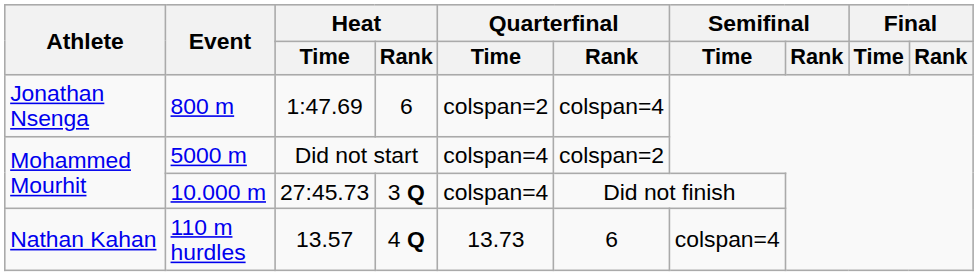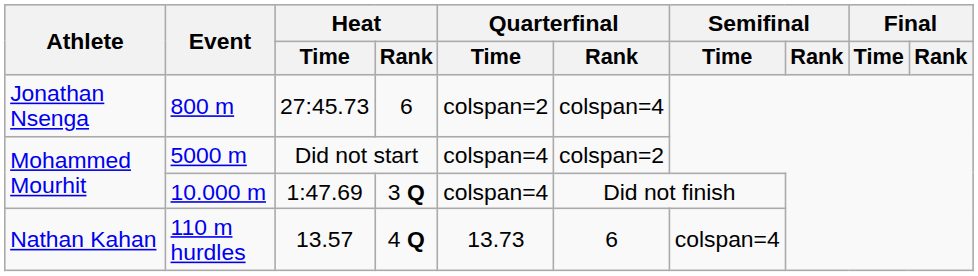(325, 106) 1:47.69 -> (325, 106) 27:45.73
(325, 191) 27:45.73 -> (325, 191) 1:47.69
